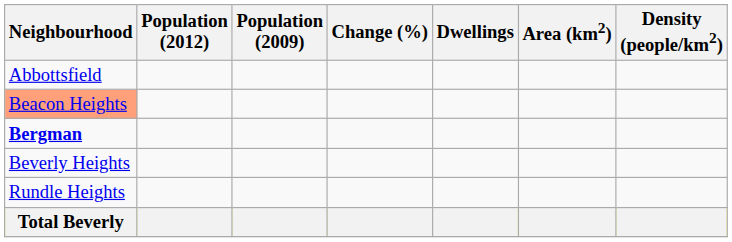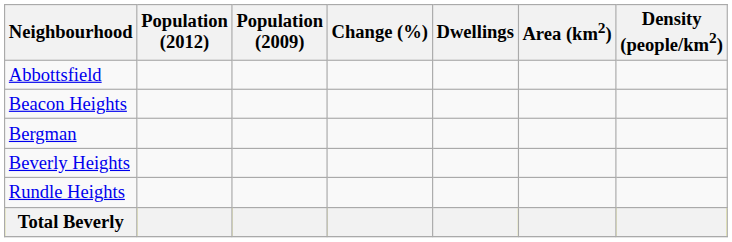(68, 103) lightsalmon background -> (68, 103) no background
(45, 133) bold -> (43, 133) normal
